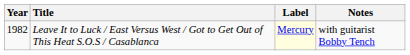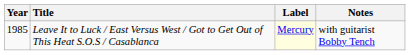(17, 29) 1982 -> (17, 29) 1985
